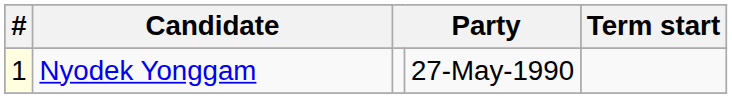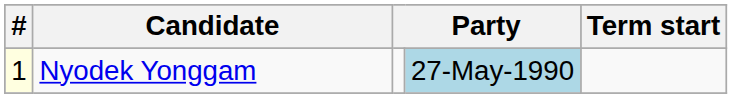(492, 70) no background -> (492, 70) lightblue background
